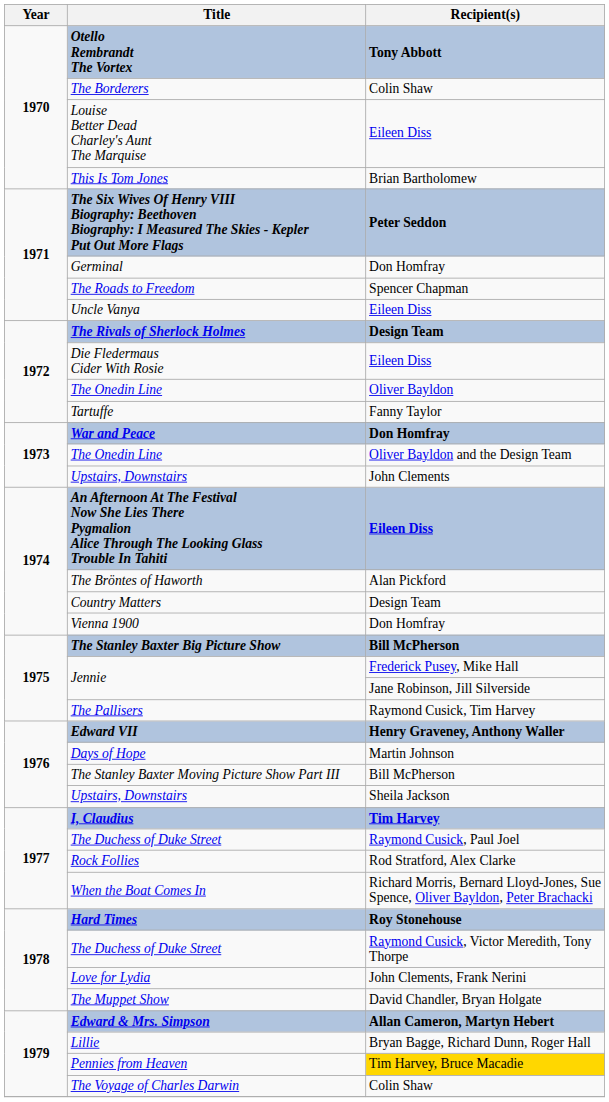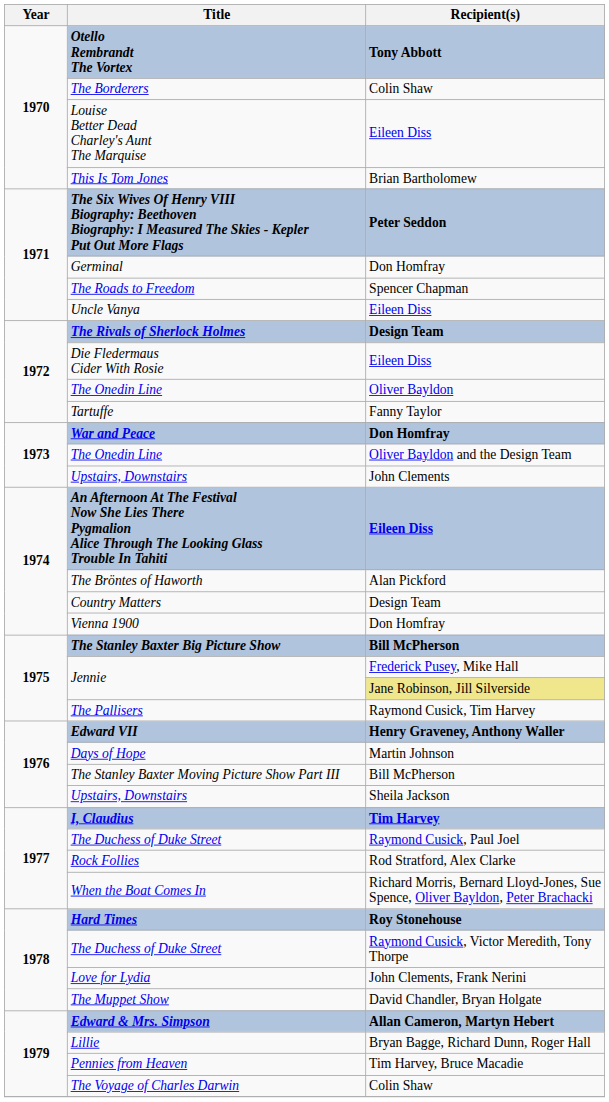(450, 688) no background -> (450, 688) khaki background
(446, 1064) gold background -> (446, 1064) no background
